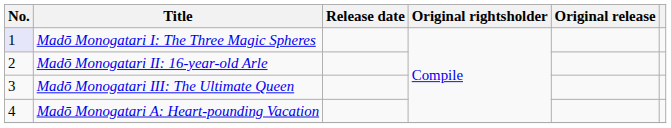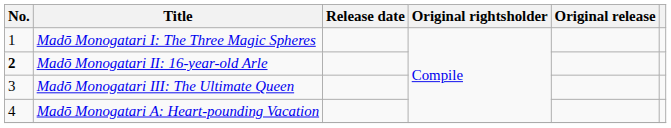(12, 39) lavender background -> (12, 39) no background
(12, 63) normal -> (12, 63) bold
